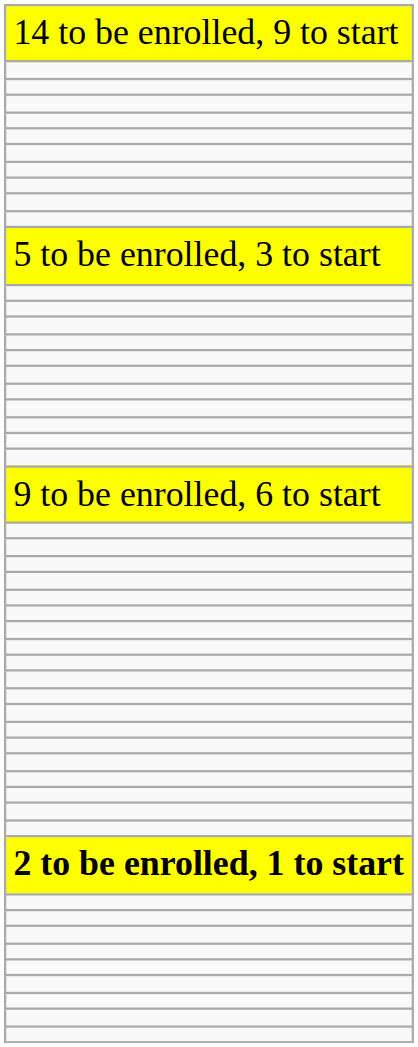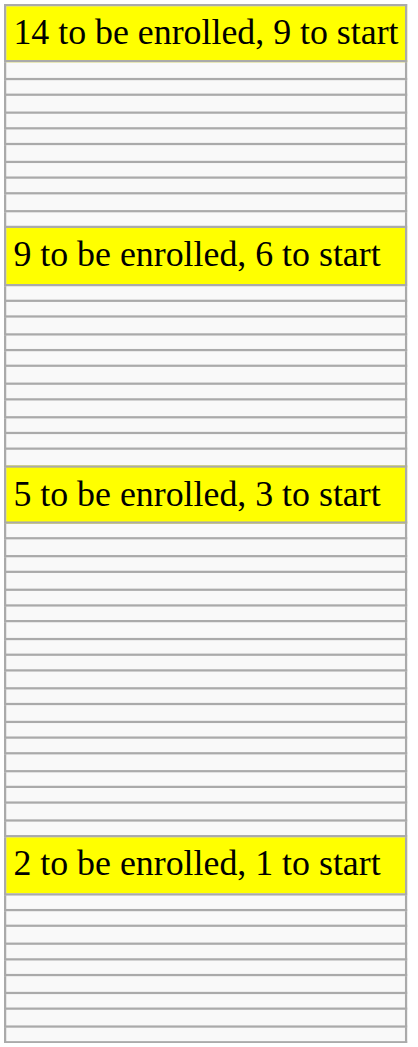(197, 254) 5 to be enrolled, 3 to start -> (197, 254) 9 to be enrolled, 6 to start
(197, 493) 9 to be enrolled, 6 to start -> (197, 493) 5 to be enrolled, 3 to start
(209, 864) bold -> (197, 864) normal
